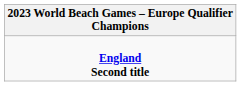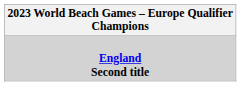(120, 65) no background -> (120, 65) lightgrey background
